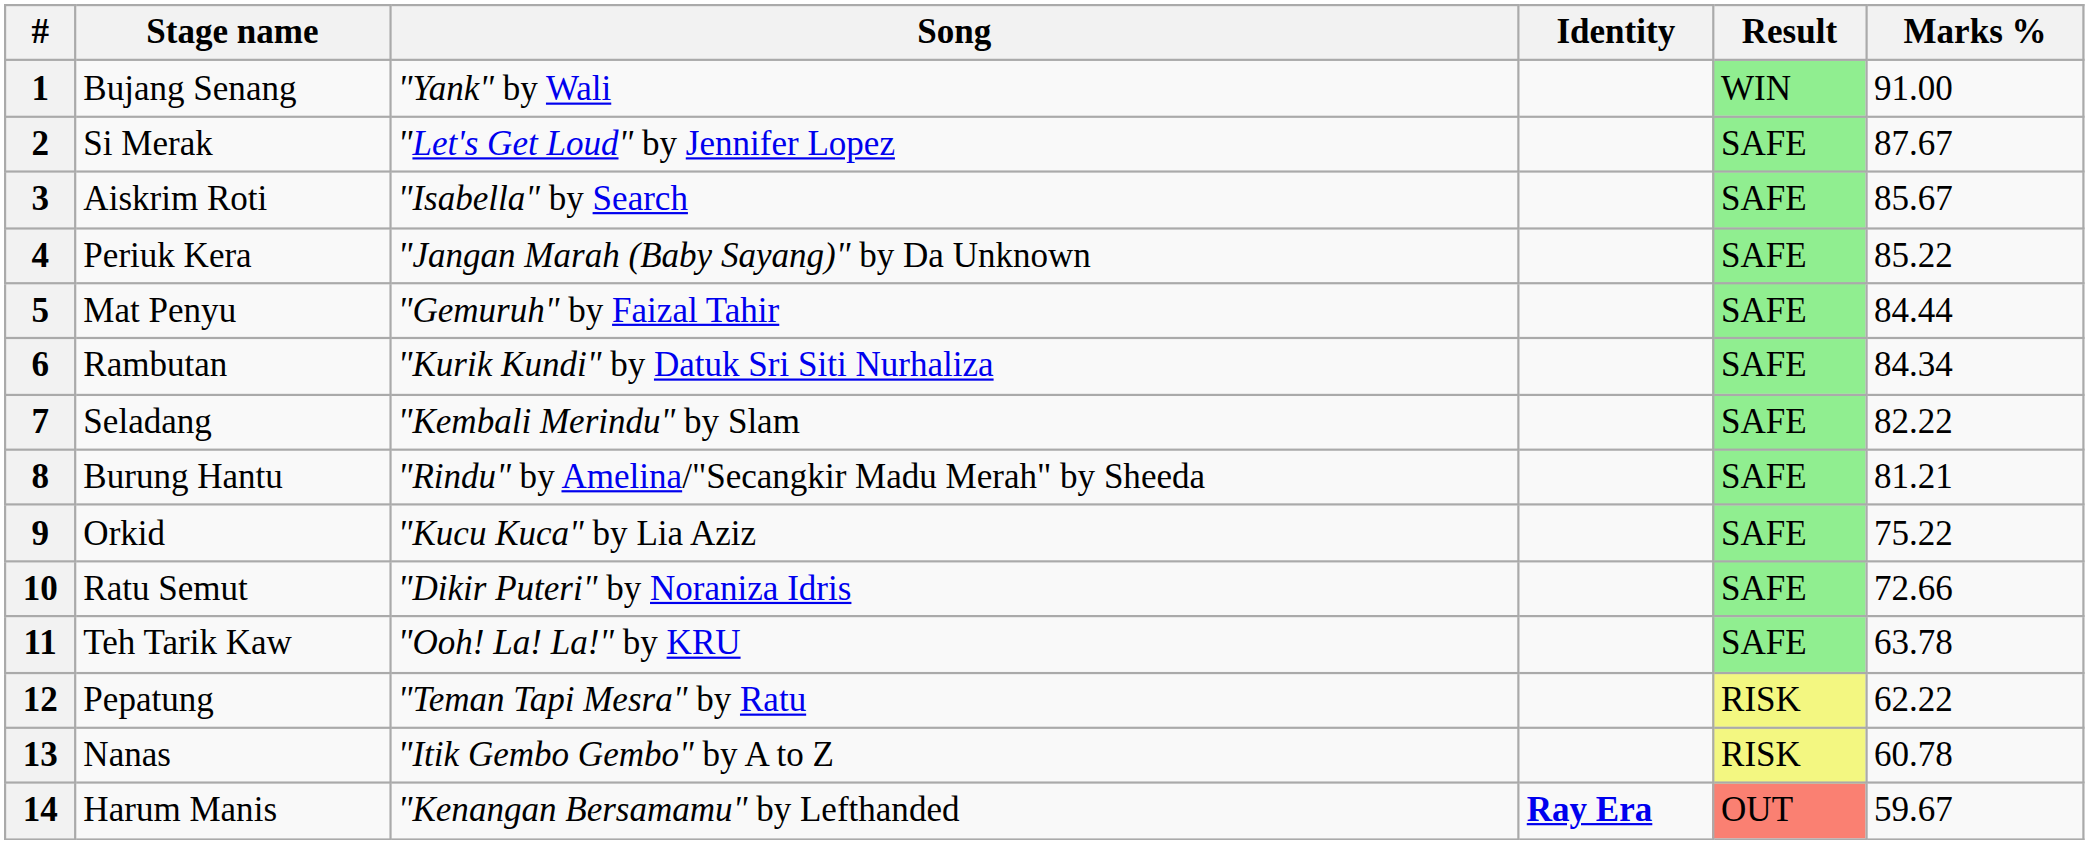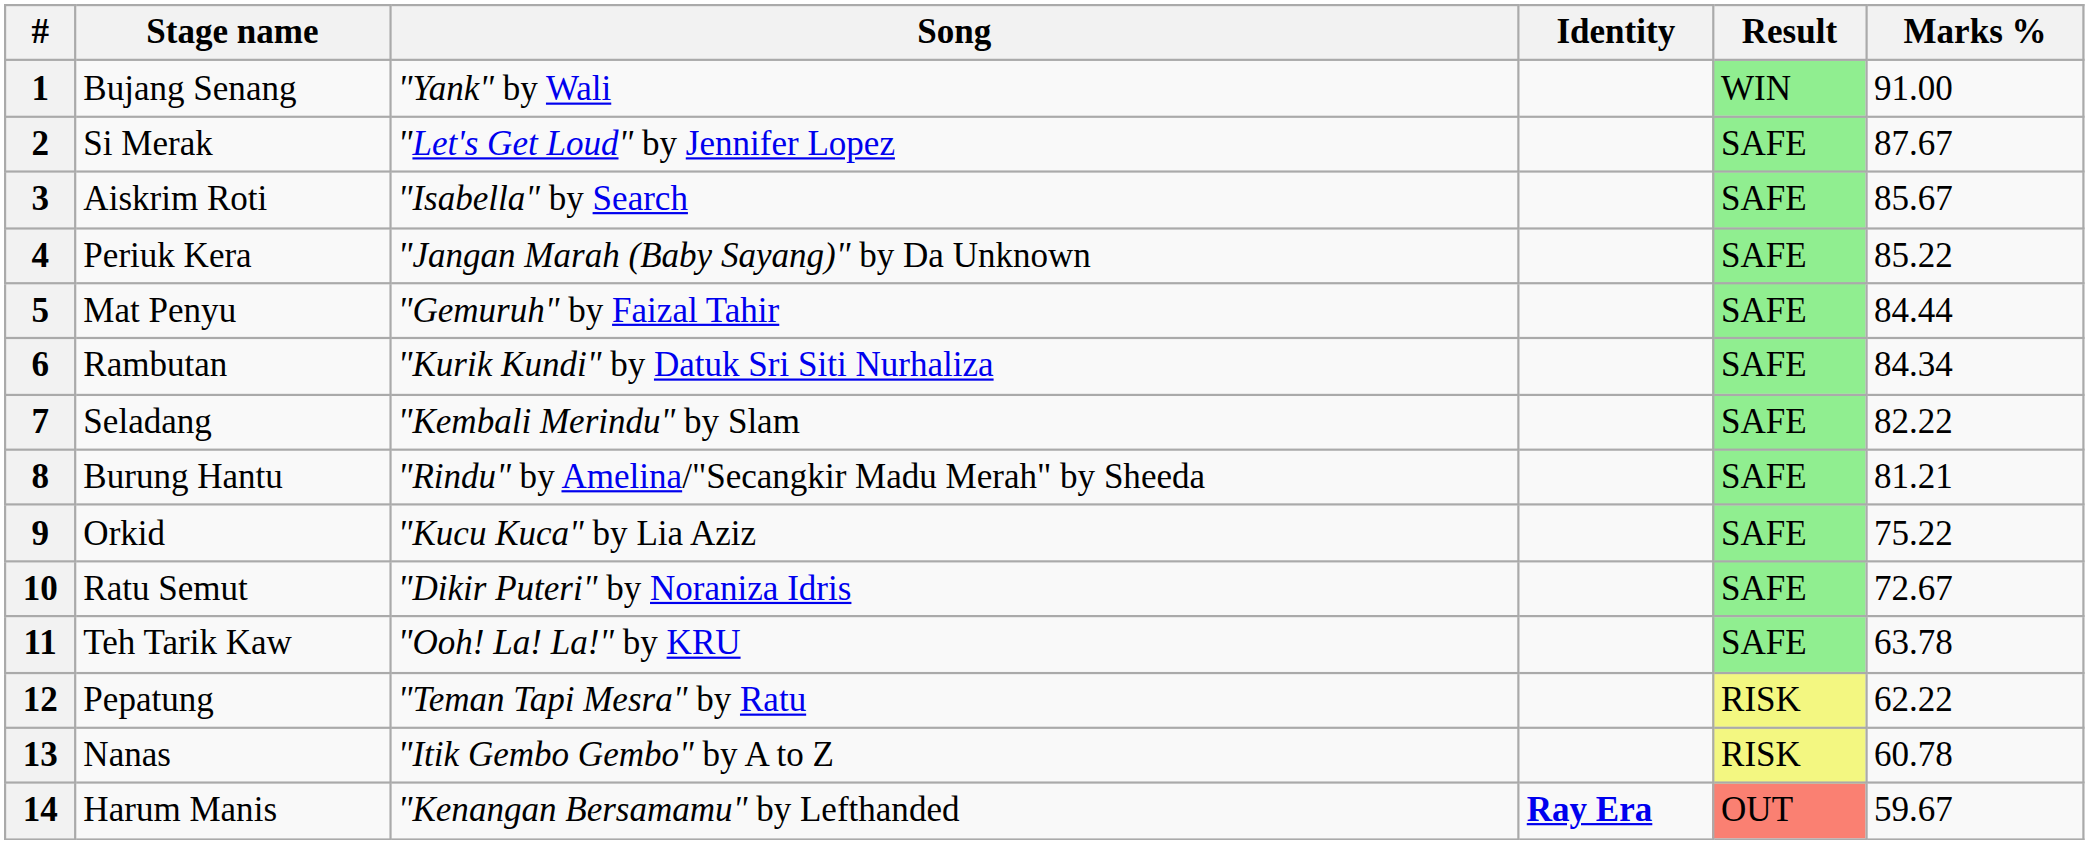(1913, 587) 72.66 -> (1913, 587) 72.67
